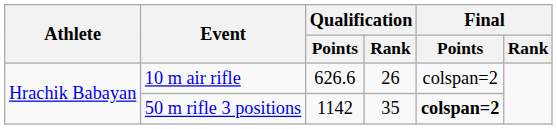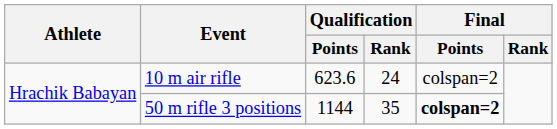(335, 78) 626.6 -> (335, 78) 623.6
(390, 78) 26 -> (390, 78) 24
(335, 108) 1142 -> (335, 108) 1144
